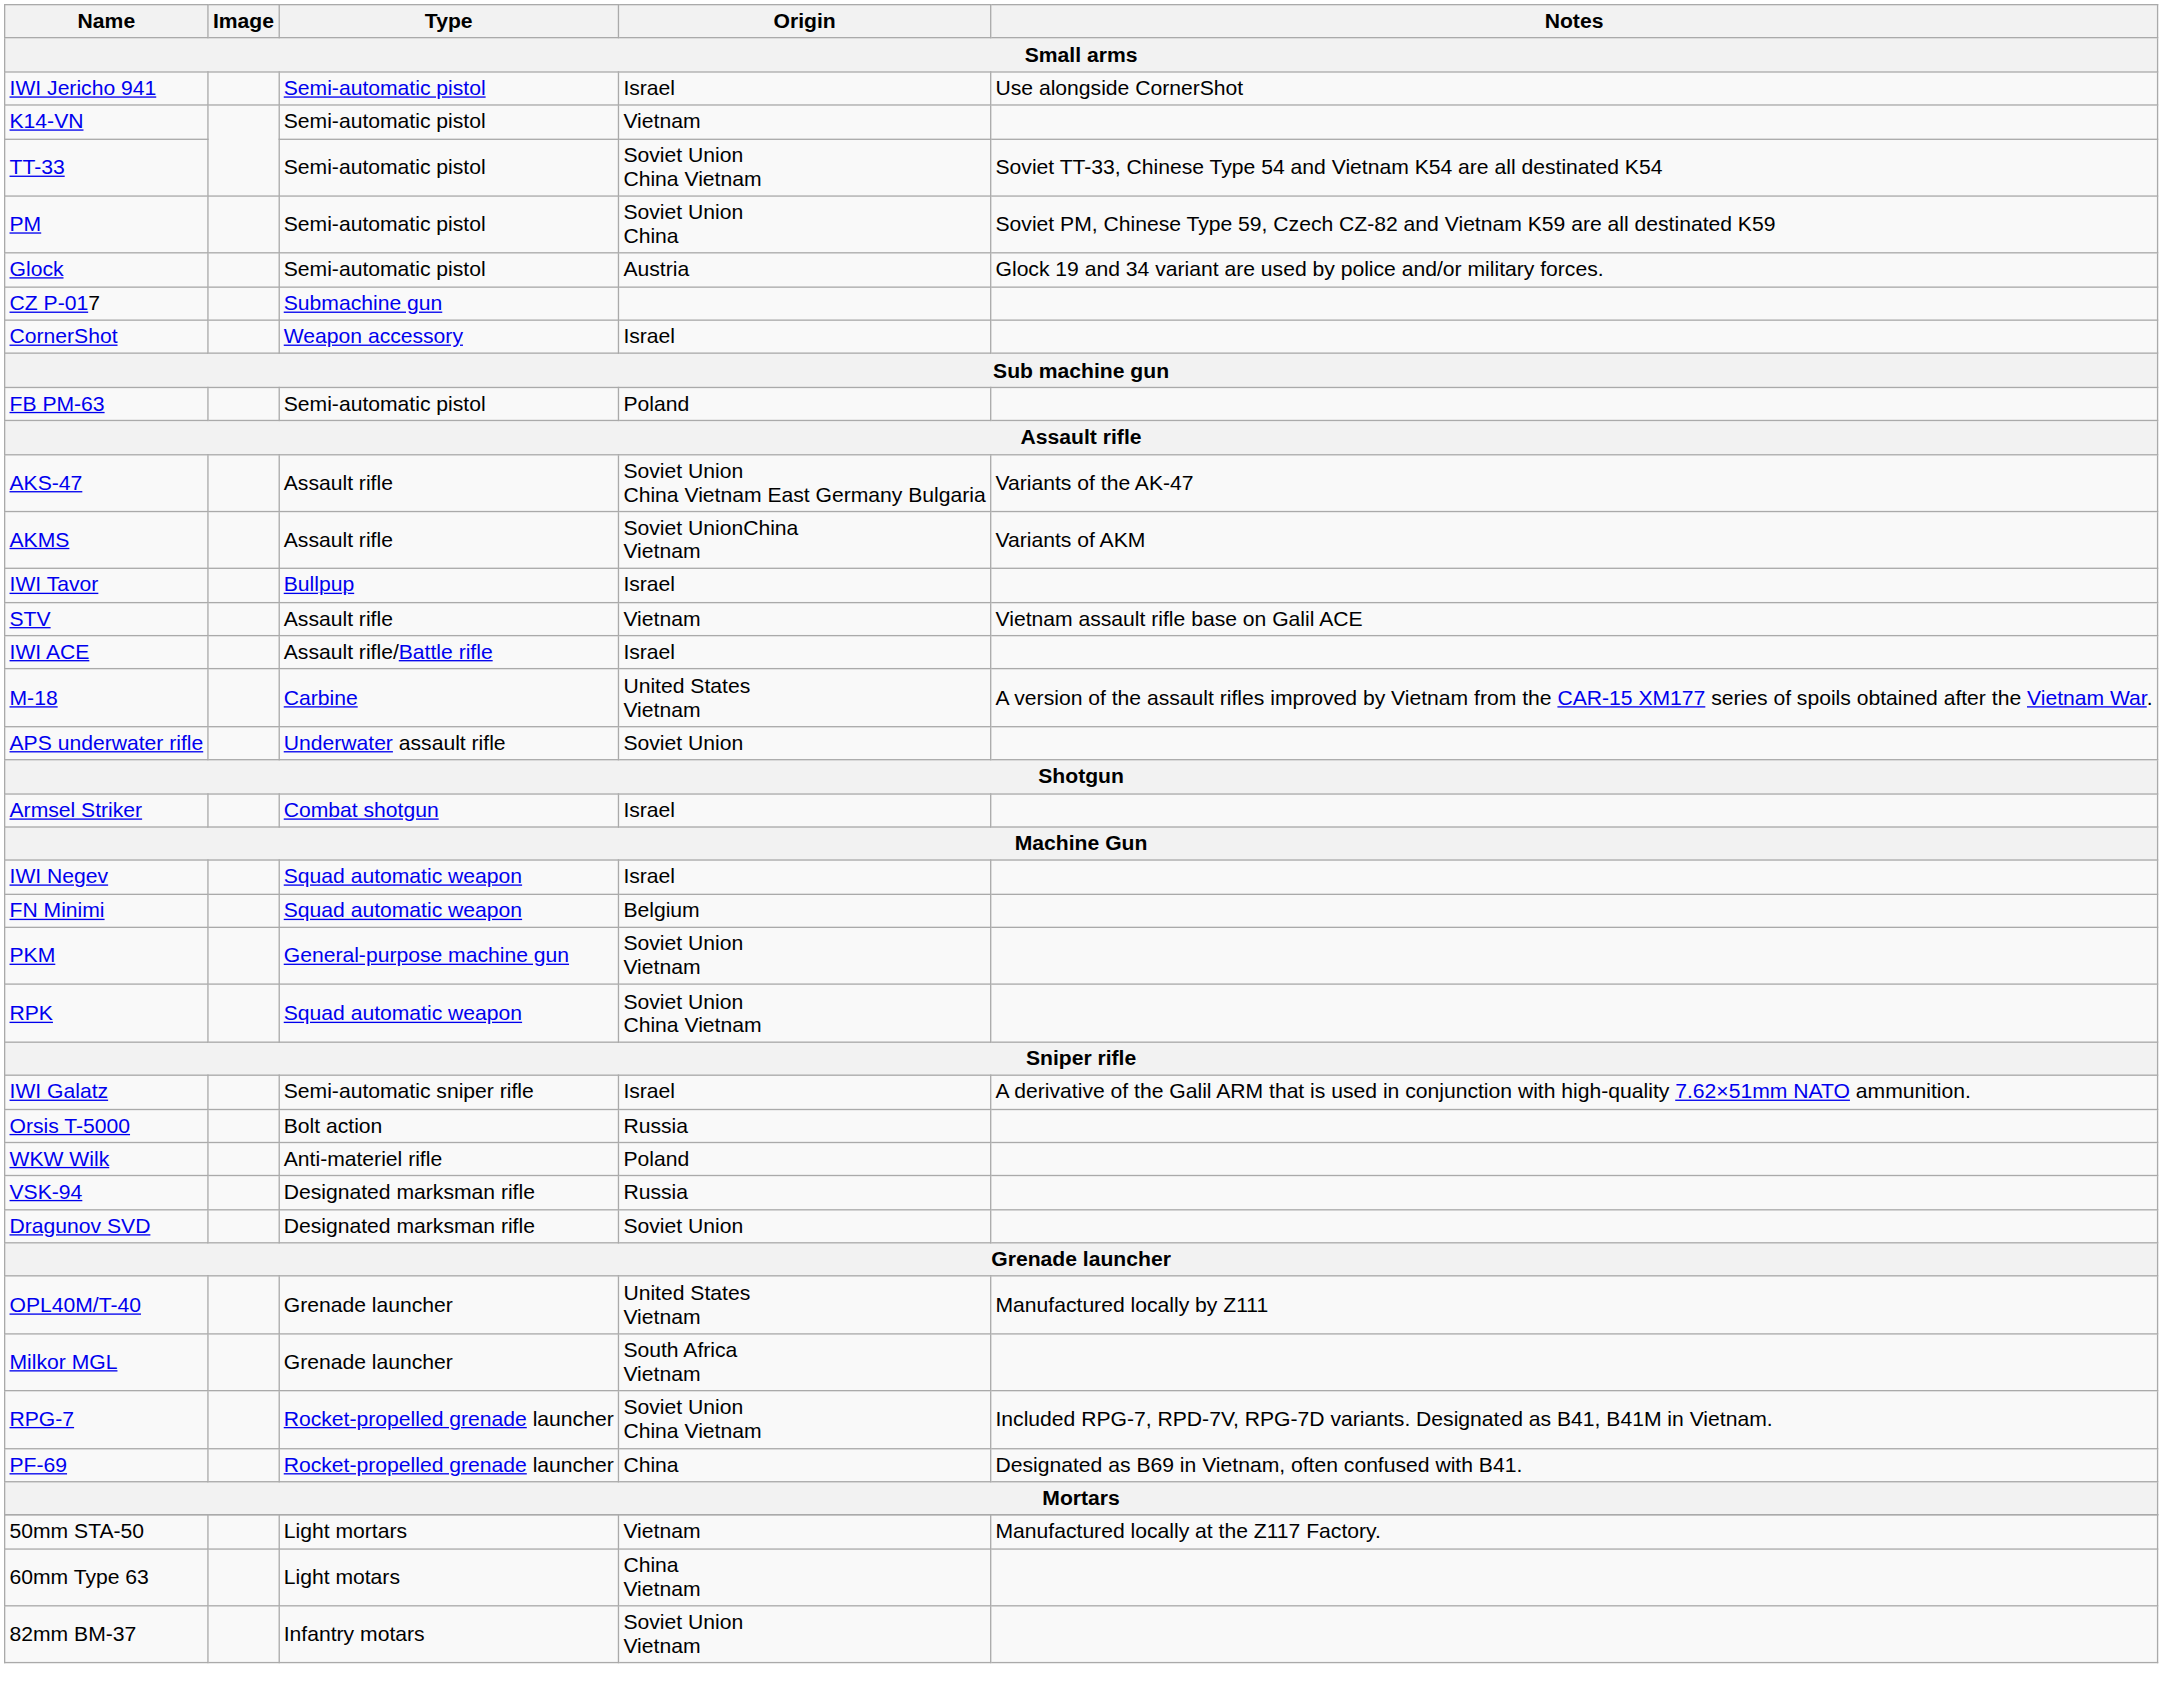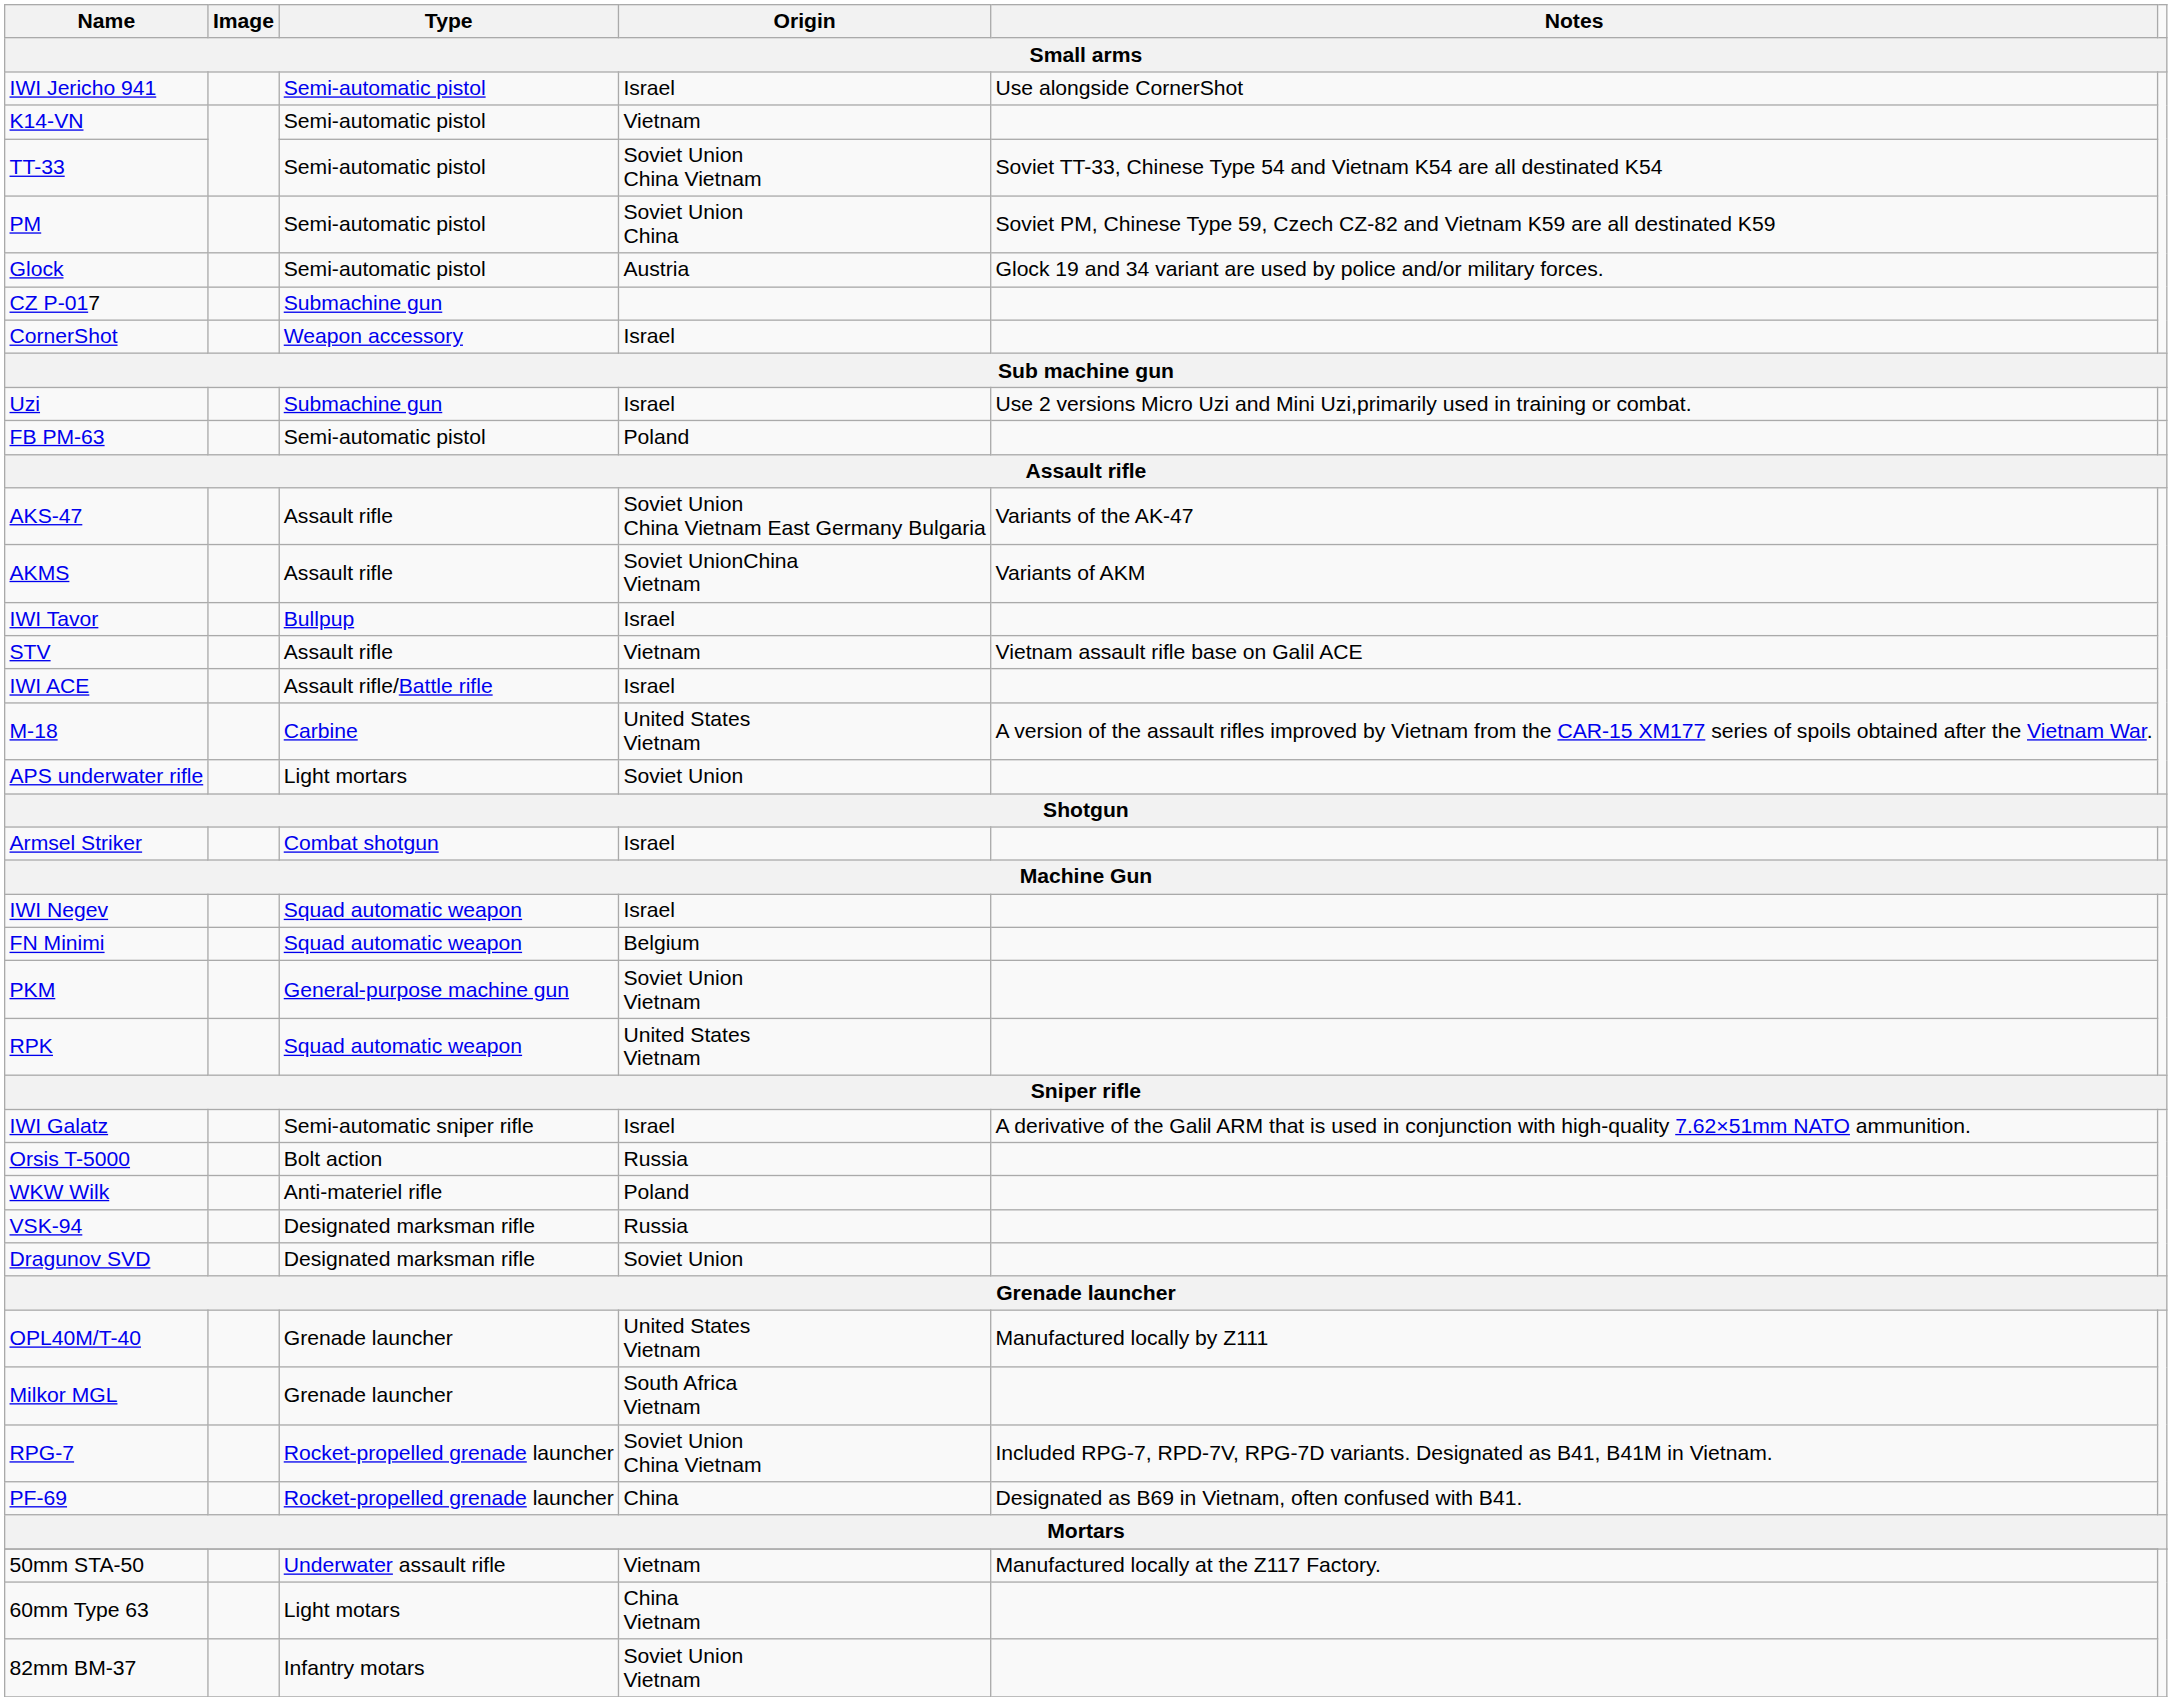+ row: (25, 403)
(395, 742) Underwater assault rifle -> (345, 776) Light mortars
(692, 1013) Soviet Union China Vietnam -> (687, 1046) United States Vietnam
(345, 1531) Light mortars -> (395, 1565) Underwater assault rifle
